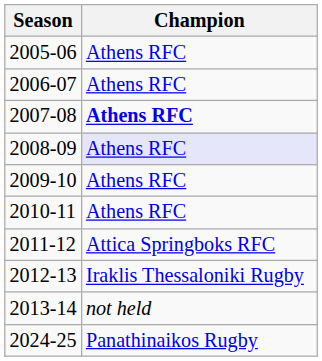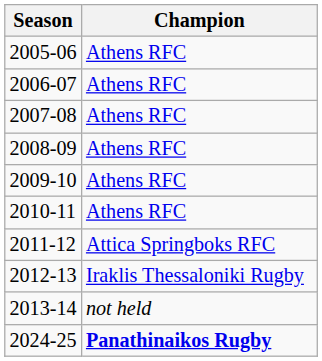(139, 116) bold -> (136, 116) normal
(136, 148) lavender background -> (136, 148) no background
(172, 340) normal -> (179, 340) bold
